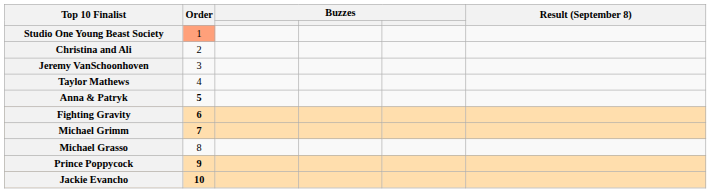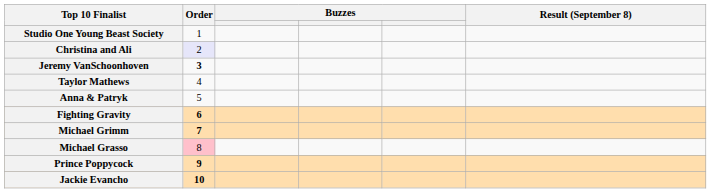(199, 33) lightsalmon background -> (199, 33) no background
(199, 49) no background -> (199, 49) lavender background
(199, 66) normal -> (199, 66) bold
(199, 98) bold -> (199, 98) normal
(199, 147) no background -> (199, 147) pink background
